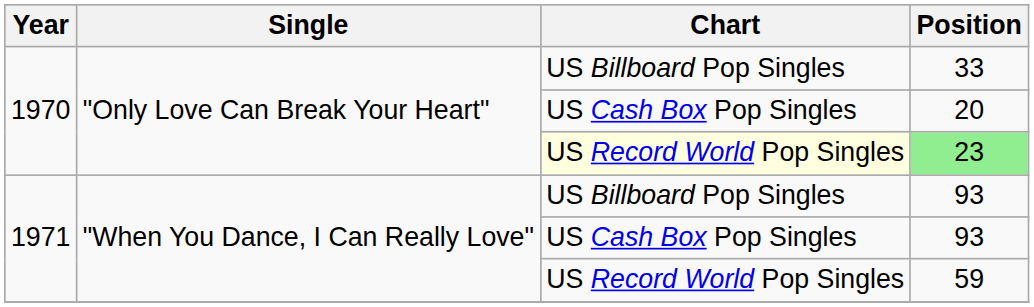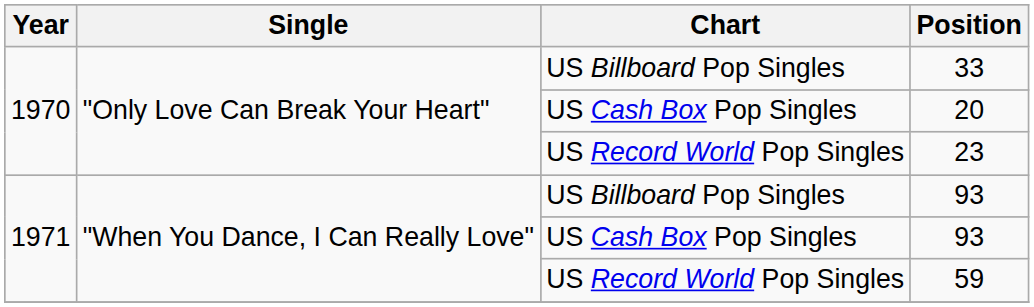(725, 152) lightyellow background -> (725, 152) no background
(969, 152) lightgreen background -> (969, 152) no background
